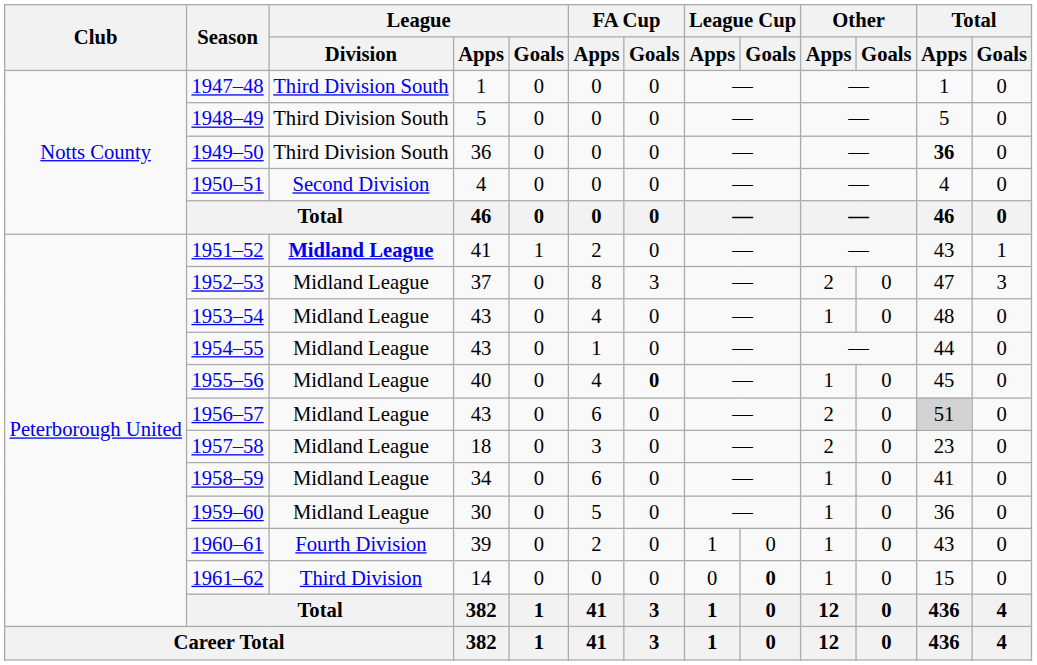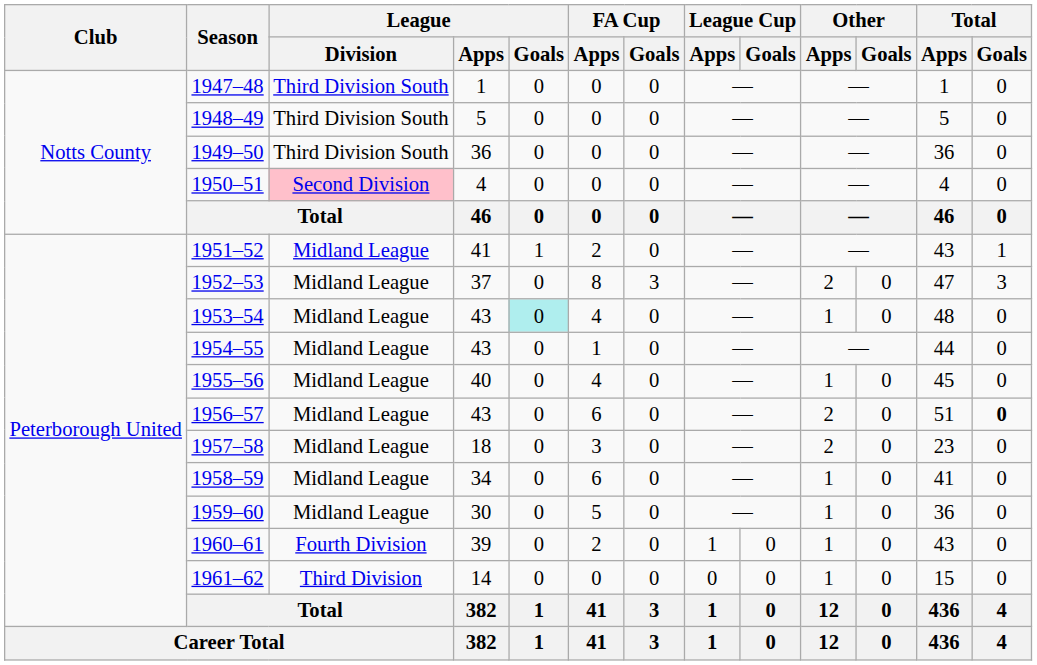(944, 151) bold -> (944, 151) normal
(361, 184) no background -> (361, 184) pink background
(361, 250) bold -> (361, 250) normal
(539, 315) no background -> (539, 315) paleturquoise background
(654, 380) bold -> (654, 380) normal
(944, 413) lightgrey background -> (944, 413) no background
(1002, 413) normal -> (1002, 413) bold
(771, 577) bold -> (771, 577) normal
